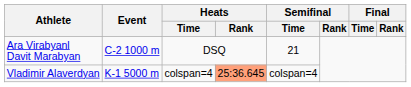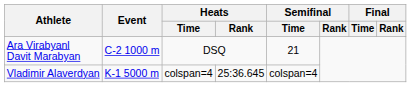(241, 74) lightsalmon background -> (241, 74) no background
